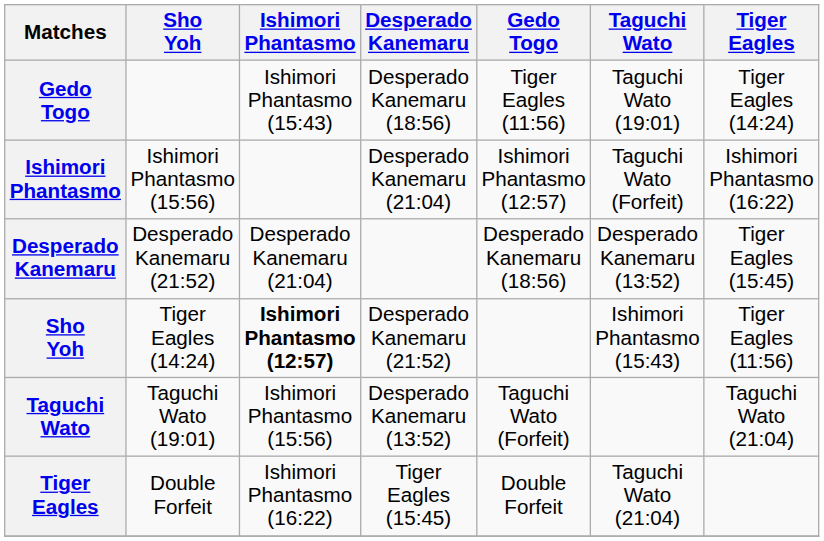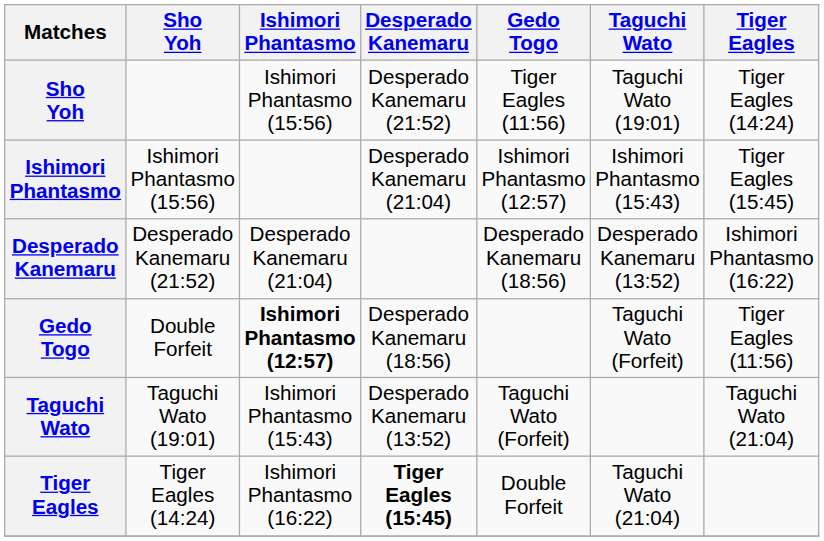(65, 100) Gedo Togo -> (65, 100) Sho Yoh
(300, 100) Ishimori Phantasmo (15:43) -> (300, 100) Ishimori Phantasmo (15:56)
(419, 100) Desperado Kanemaru (18:56) -> (419, 100) Desperado Kanemaru (21:52)
(648, 179) Taguchi Wato (Forfeit) -> (648, 179) Ishimori Phantasmo (15:43)
(761, 179) Ishimori Phantasmo (16:22) -> (761, 179) Tiger Eagles (15:45)
(761, 258) Tiger Eagles (15:45) -> (761, 258) Ishimori Phantasmo (16:22)
(65, 337) Sho Yoh -> (65, 337) Gedo Togo
(183, 337) Tiger Eagles (14:24) -> (183, 337) Double Forfeit
(419, 337) Desperado Kanemaru (21:52) -> (419, 337) Desperado Kanemaru (18:56)
(648, 337) Ishimori Phantasmo (15:43) -> (648, 337) Taguchi Wato (Forfeit)
(300, 416) Ishimori Phantasmo (15:56) -> (300, 416) Ishimori Phantasmo (15:43)
(183, 495) Double Forfeit -> (183, 495) Tiger Eagles (14:24)
(419, 495) normal -> (419, 495) bold
